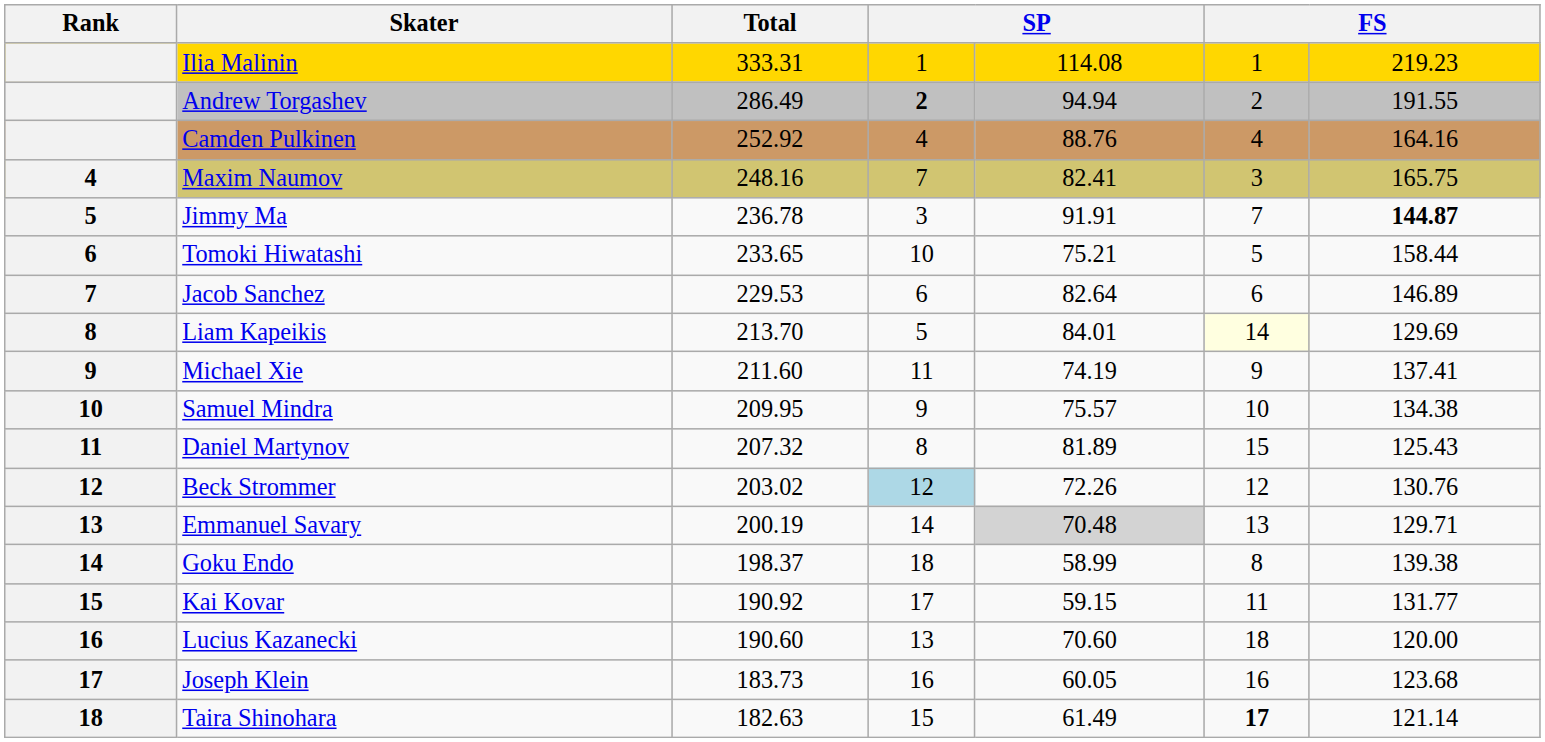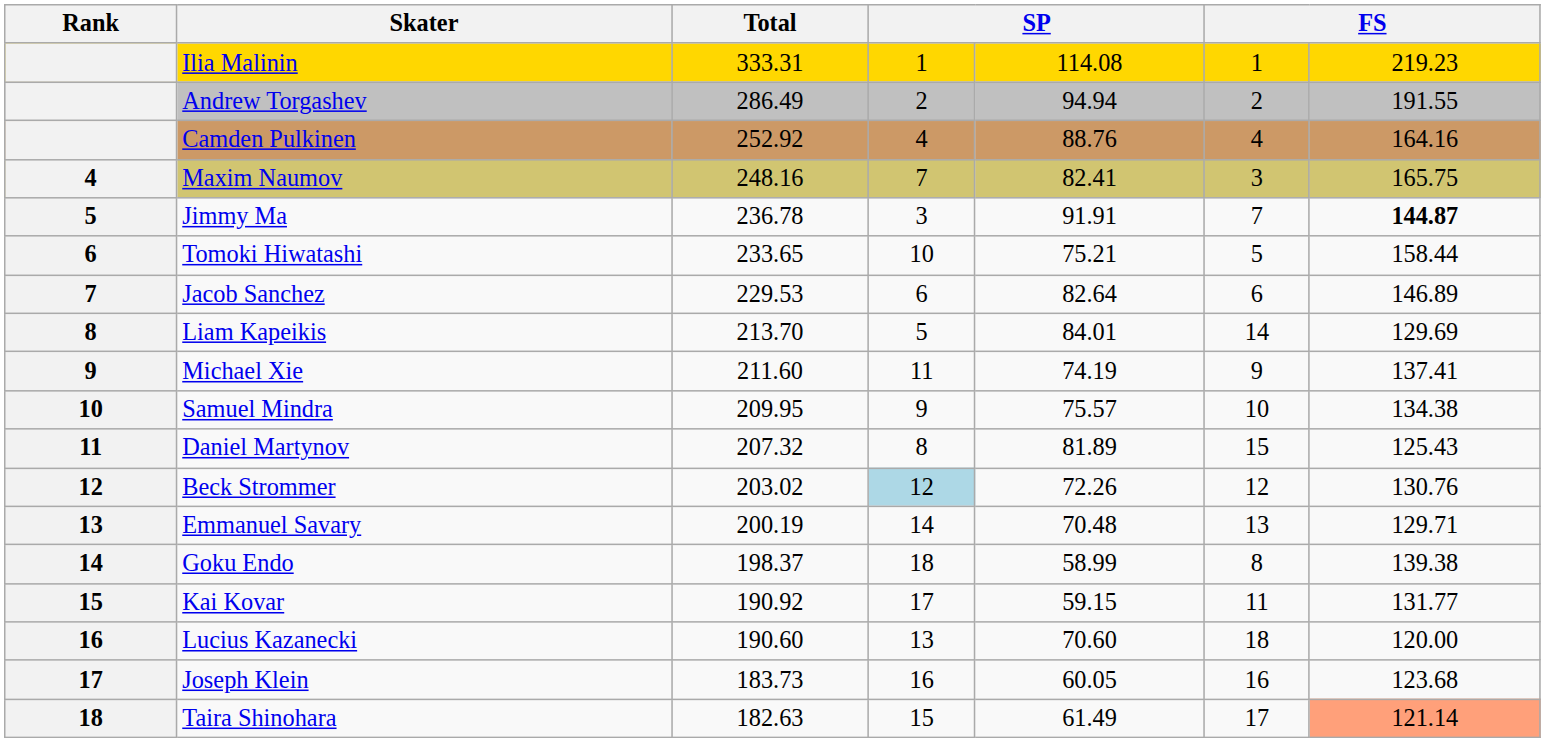(922, 100) bold -> (922, 100) normal
(1257, 332) lightyellow background -> (1257, 332) no background
(1089, 525) lightgrey background -> (1089, 525) no background
(1257, 718) bold -> (1257, 718) normal
(1425, 718) no background -> (1425, 718) lightsalmon background
